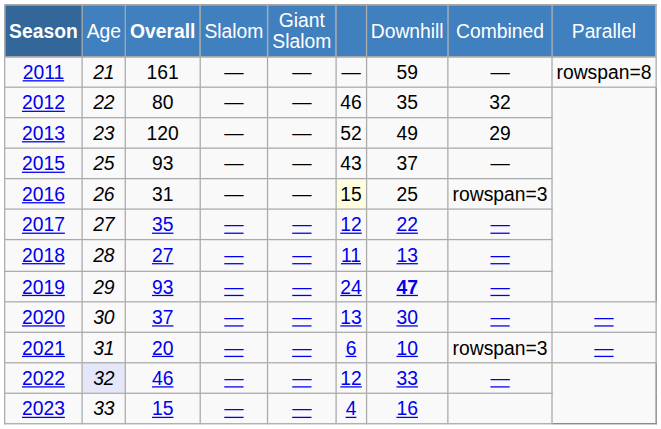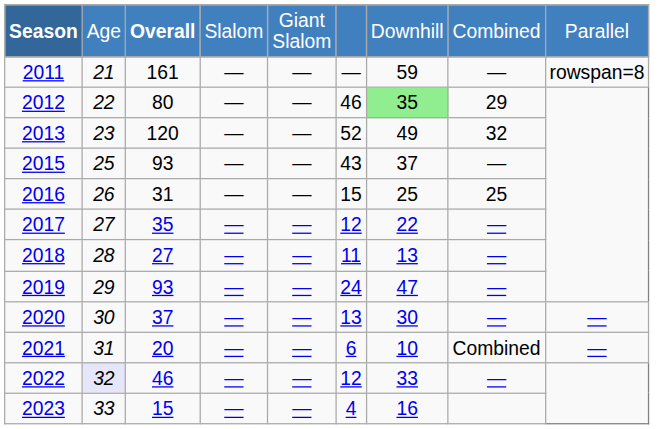(407, 103) no background -> (407, 103) lightgreen background
(500, 103) 32 -> (497, 103) 29
(500, 133) 29 -> (497, 133) 32
(351, 194) lightyellow background -> (351, 194) no background
(500, 194) rowspan=3 -> (497, 194) 25
(407, 286) bold -> (407, 286) normal
(500, 347) rowspan=3 -> (497, 347) Combined
